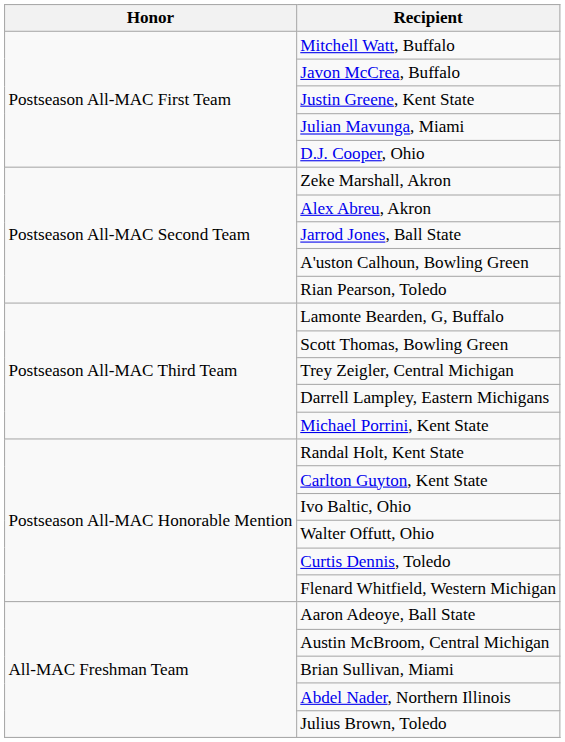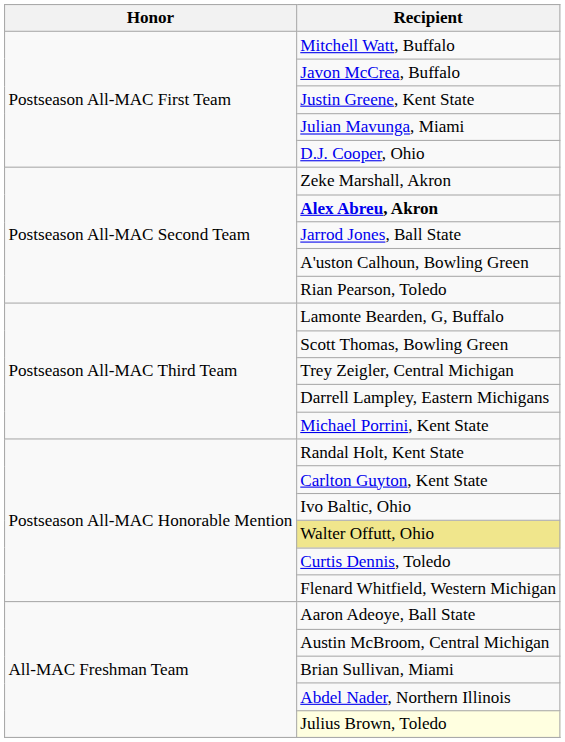(366, 208) normal -> (369, 208) bold
(367, 533) no background -> (367, 533) khaki background
(373, 724) no background -> (373, 724) lightyellow background
